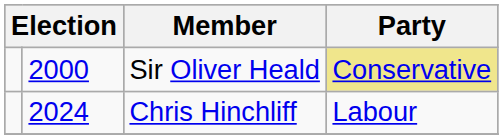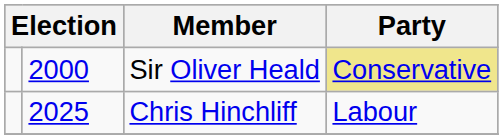(59, 112) 2024 -> (59, 112) 2025
